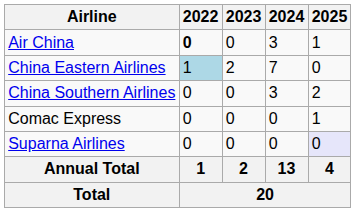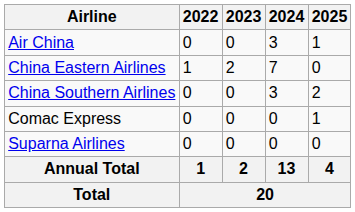(187, 42) bold -> (187, 42) normal
(187, 67) lightblue background -> (187, 67) no background
(316, 144) lavender background -> (316, 144) no background
